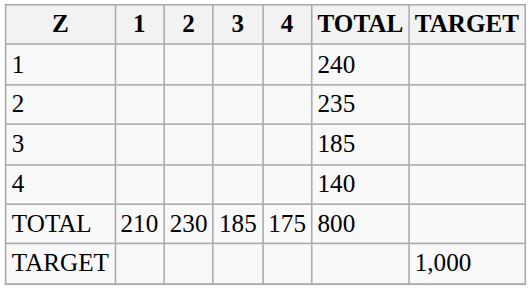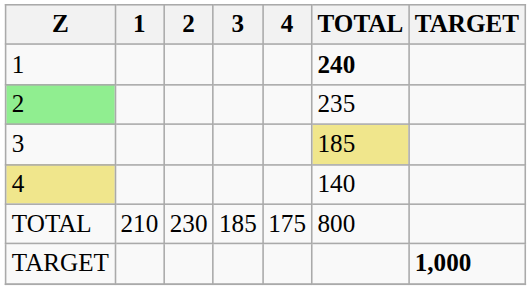(336, 64) normal -> (336, 64) bold
(18, 104) no background -> (18, 104) lightgreen background
(336, 143) no background -> (336, 143) khaki background
(18, 183) no background -> (18, 183) khaki background
(443, 263) normal -> (443, 263) bold
